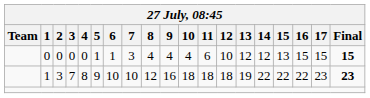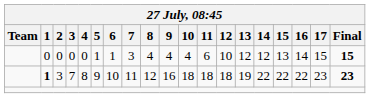(302, 55) 15 -> (301, 55) 14
(47, 76) normal -> (47, 76) bold
(132, 76) 10 -> (131, 76) 11
